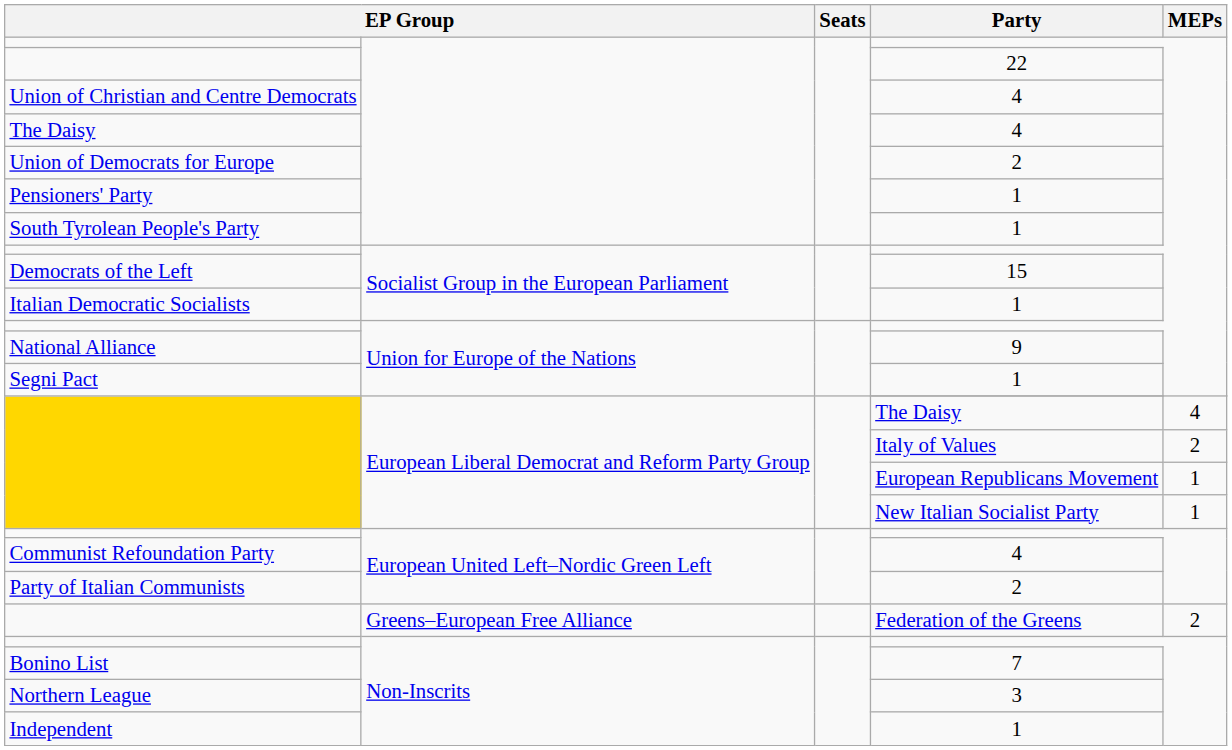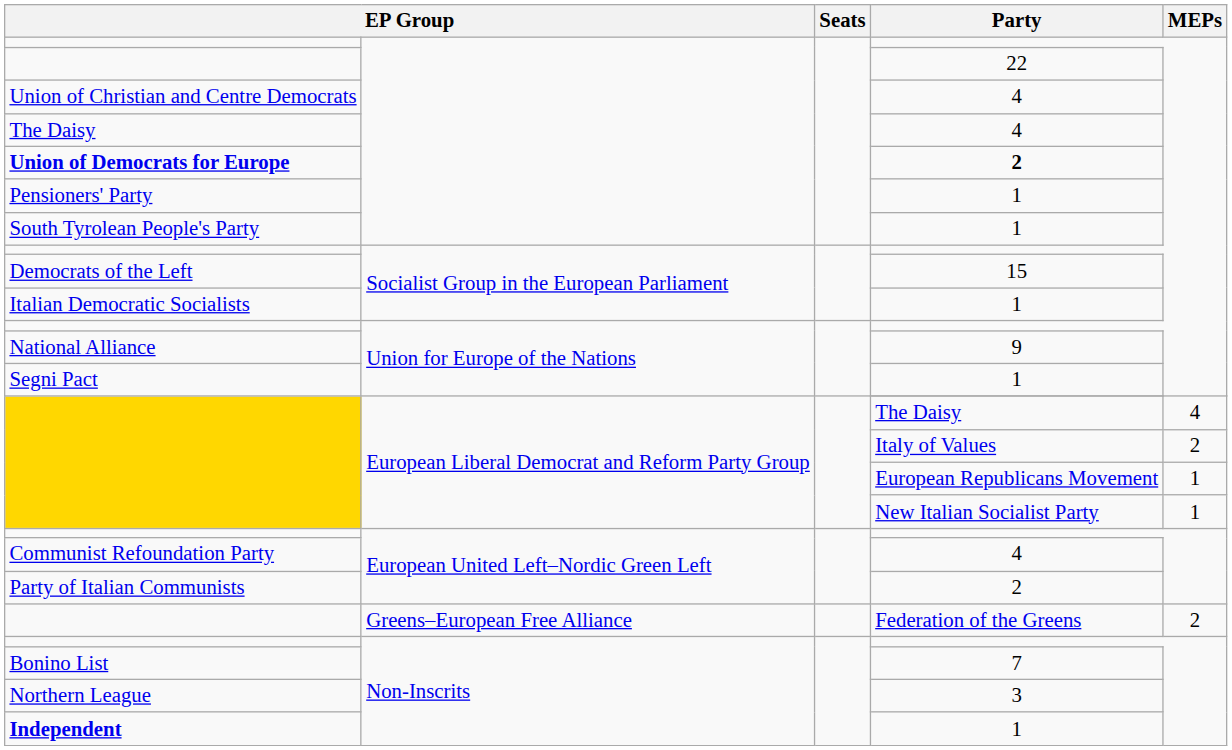(142, 162) normal -> (149, 162) bold
(1017, 162) normal -> (1017, 162) bold
(61, 728) normal -> (66, 728) bold
